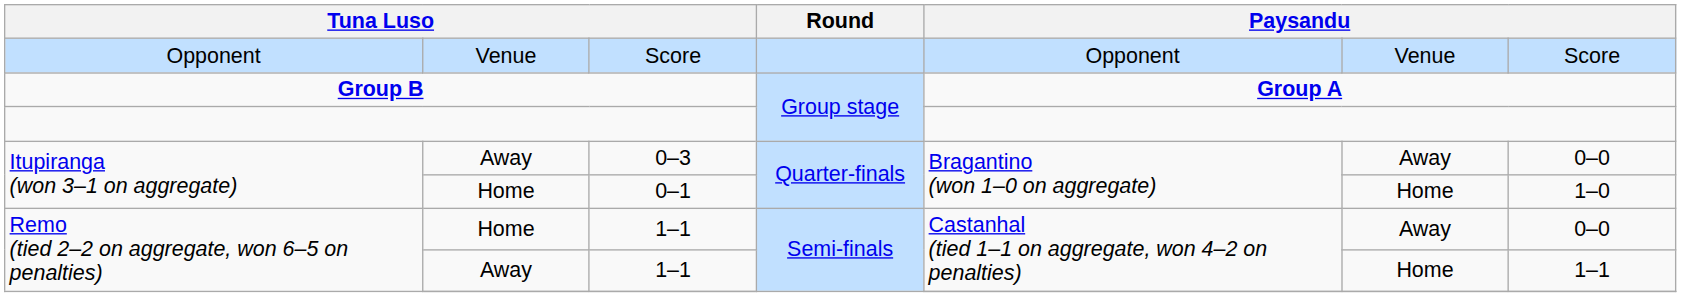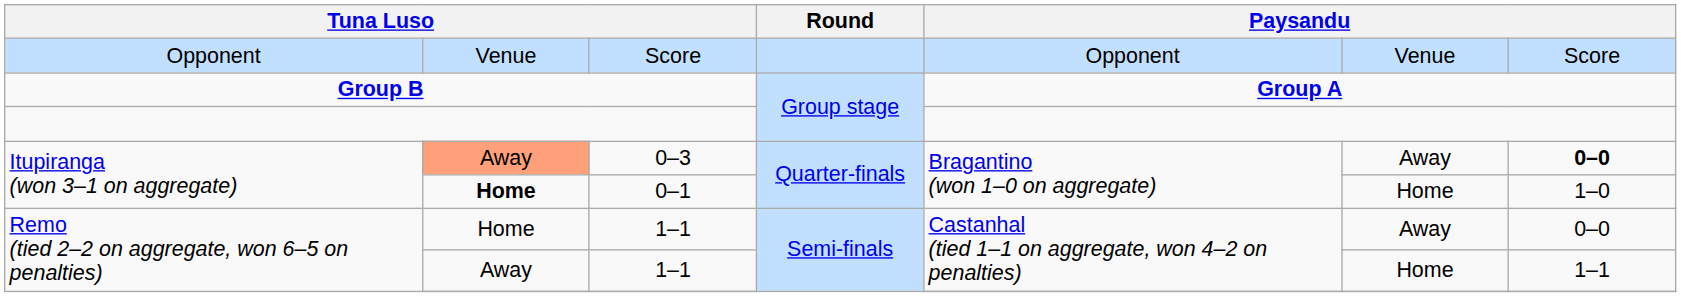(506, 157) no background -> (506, 157) lightsalmon background
(1592, 157) normal -> (1592, 157) bold
(506, 191) normal -> (506, 191) bold
